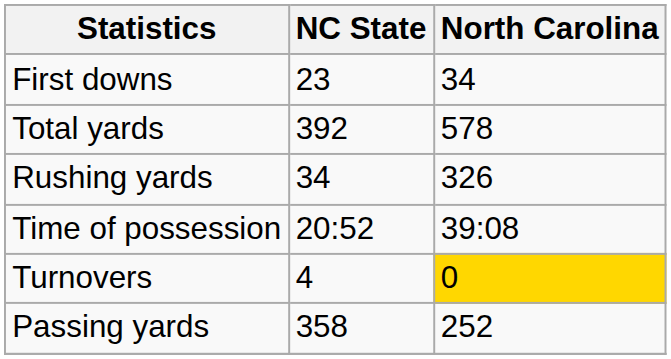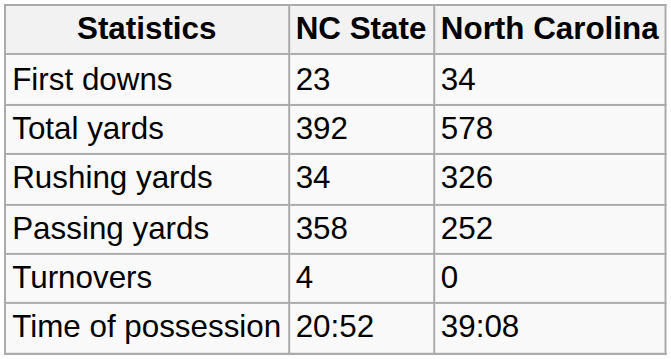rows swapped: (111, 327) <-> (147, 228)
(450, 278) gold background -> (450, 278) no background
